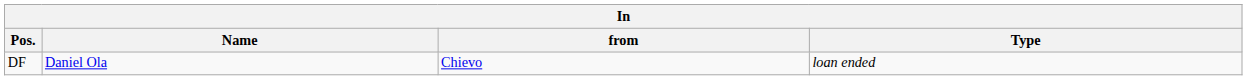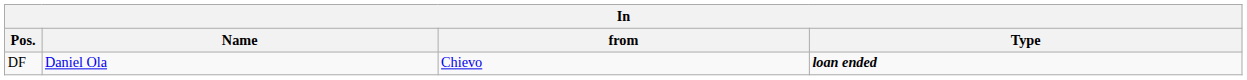(844, 63) normal -> (845, 63) bold
